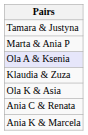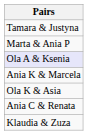(39, 75) Klaudia & Zuza -> (44, 75) Ania K & Marcela
(44, 122) Ania K & Marcela -> (39, 122) Klaudia & Zuza
